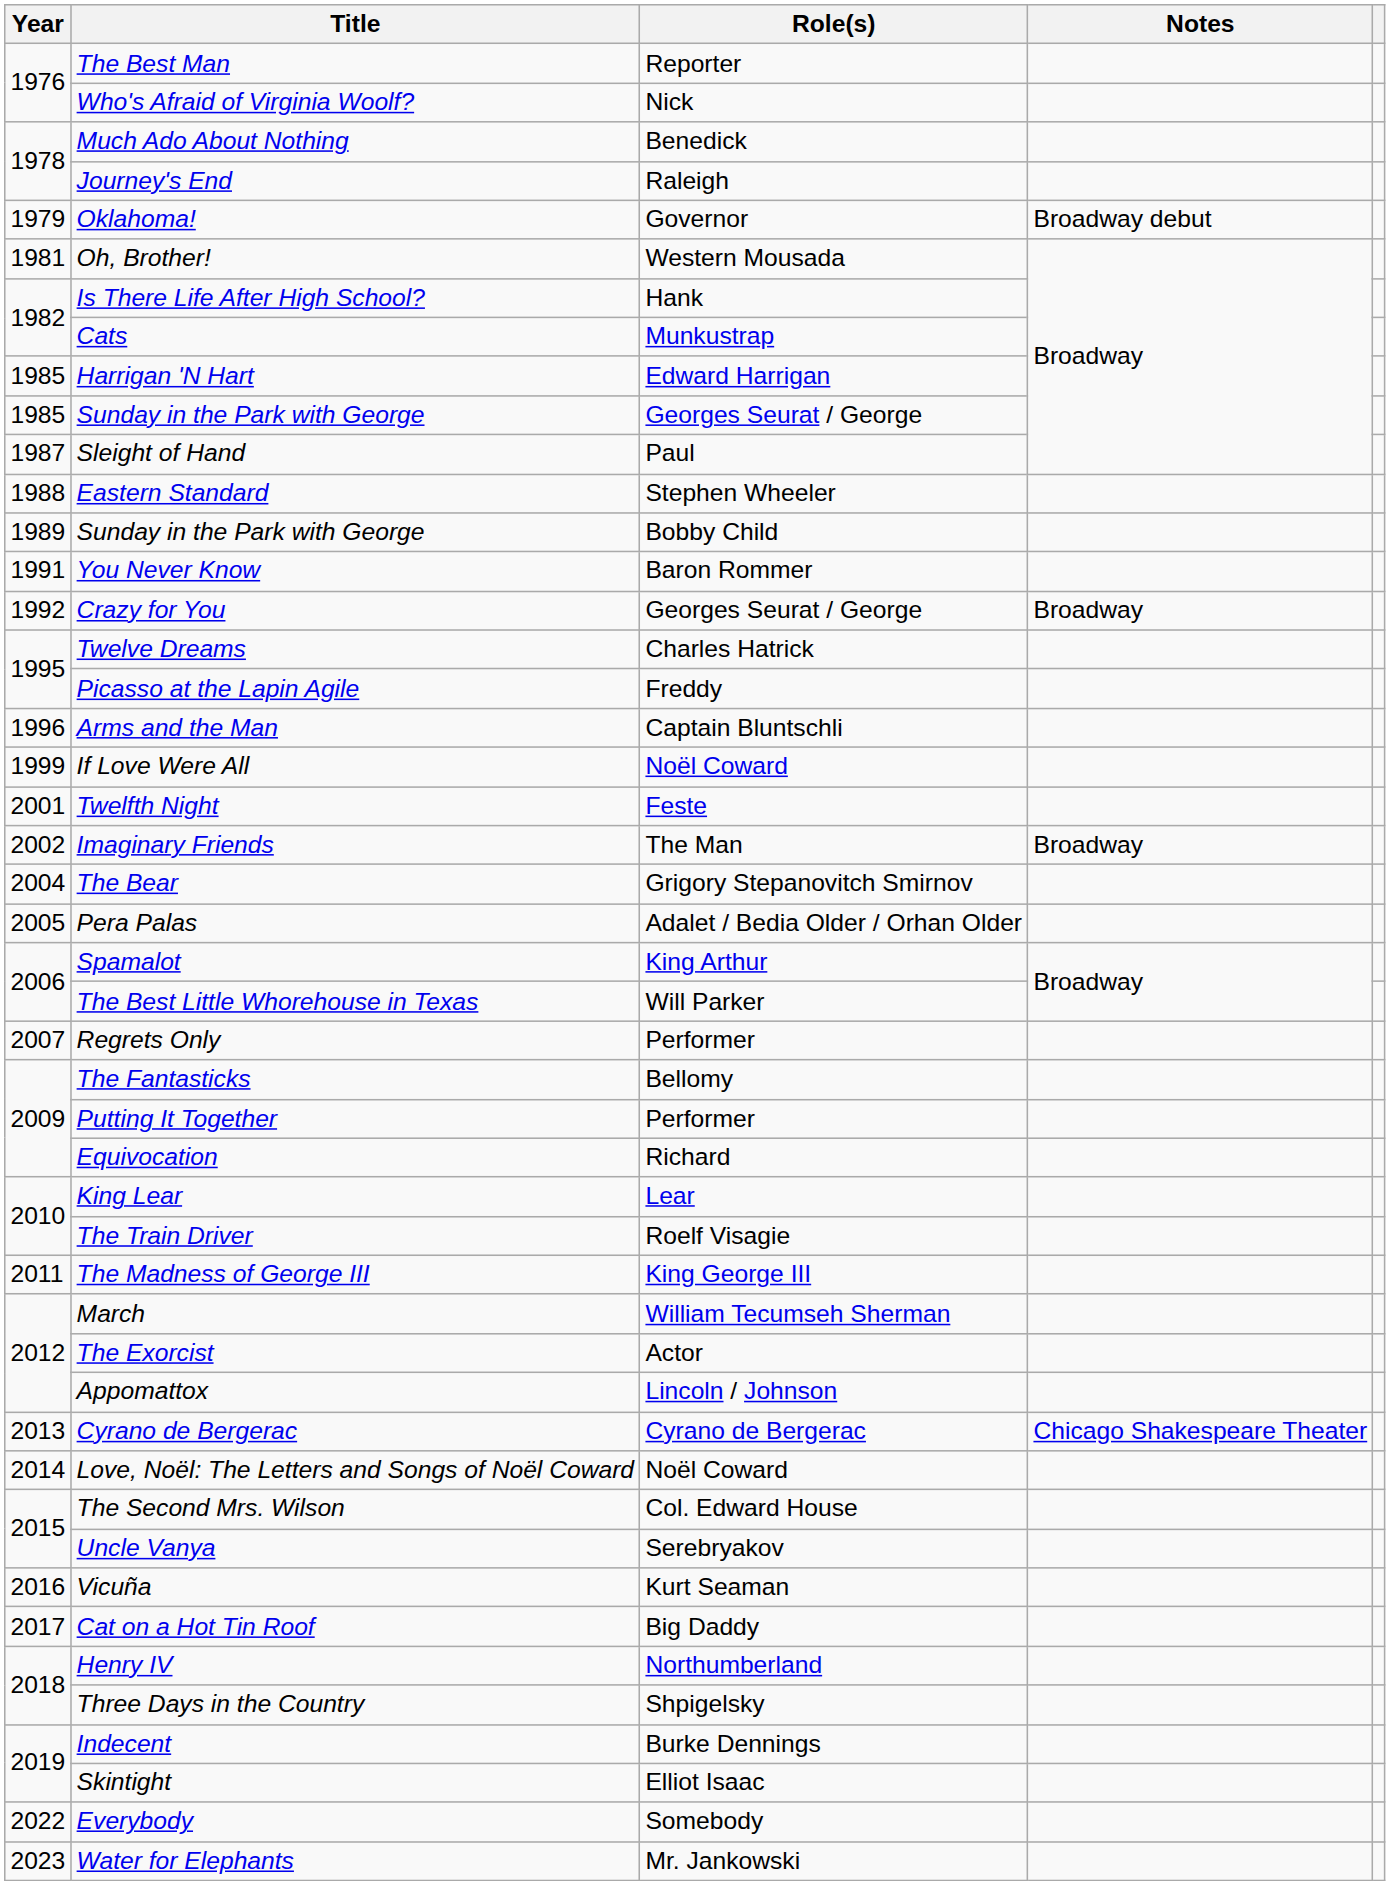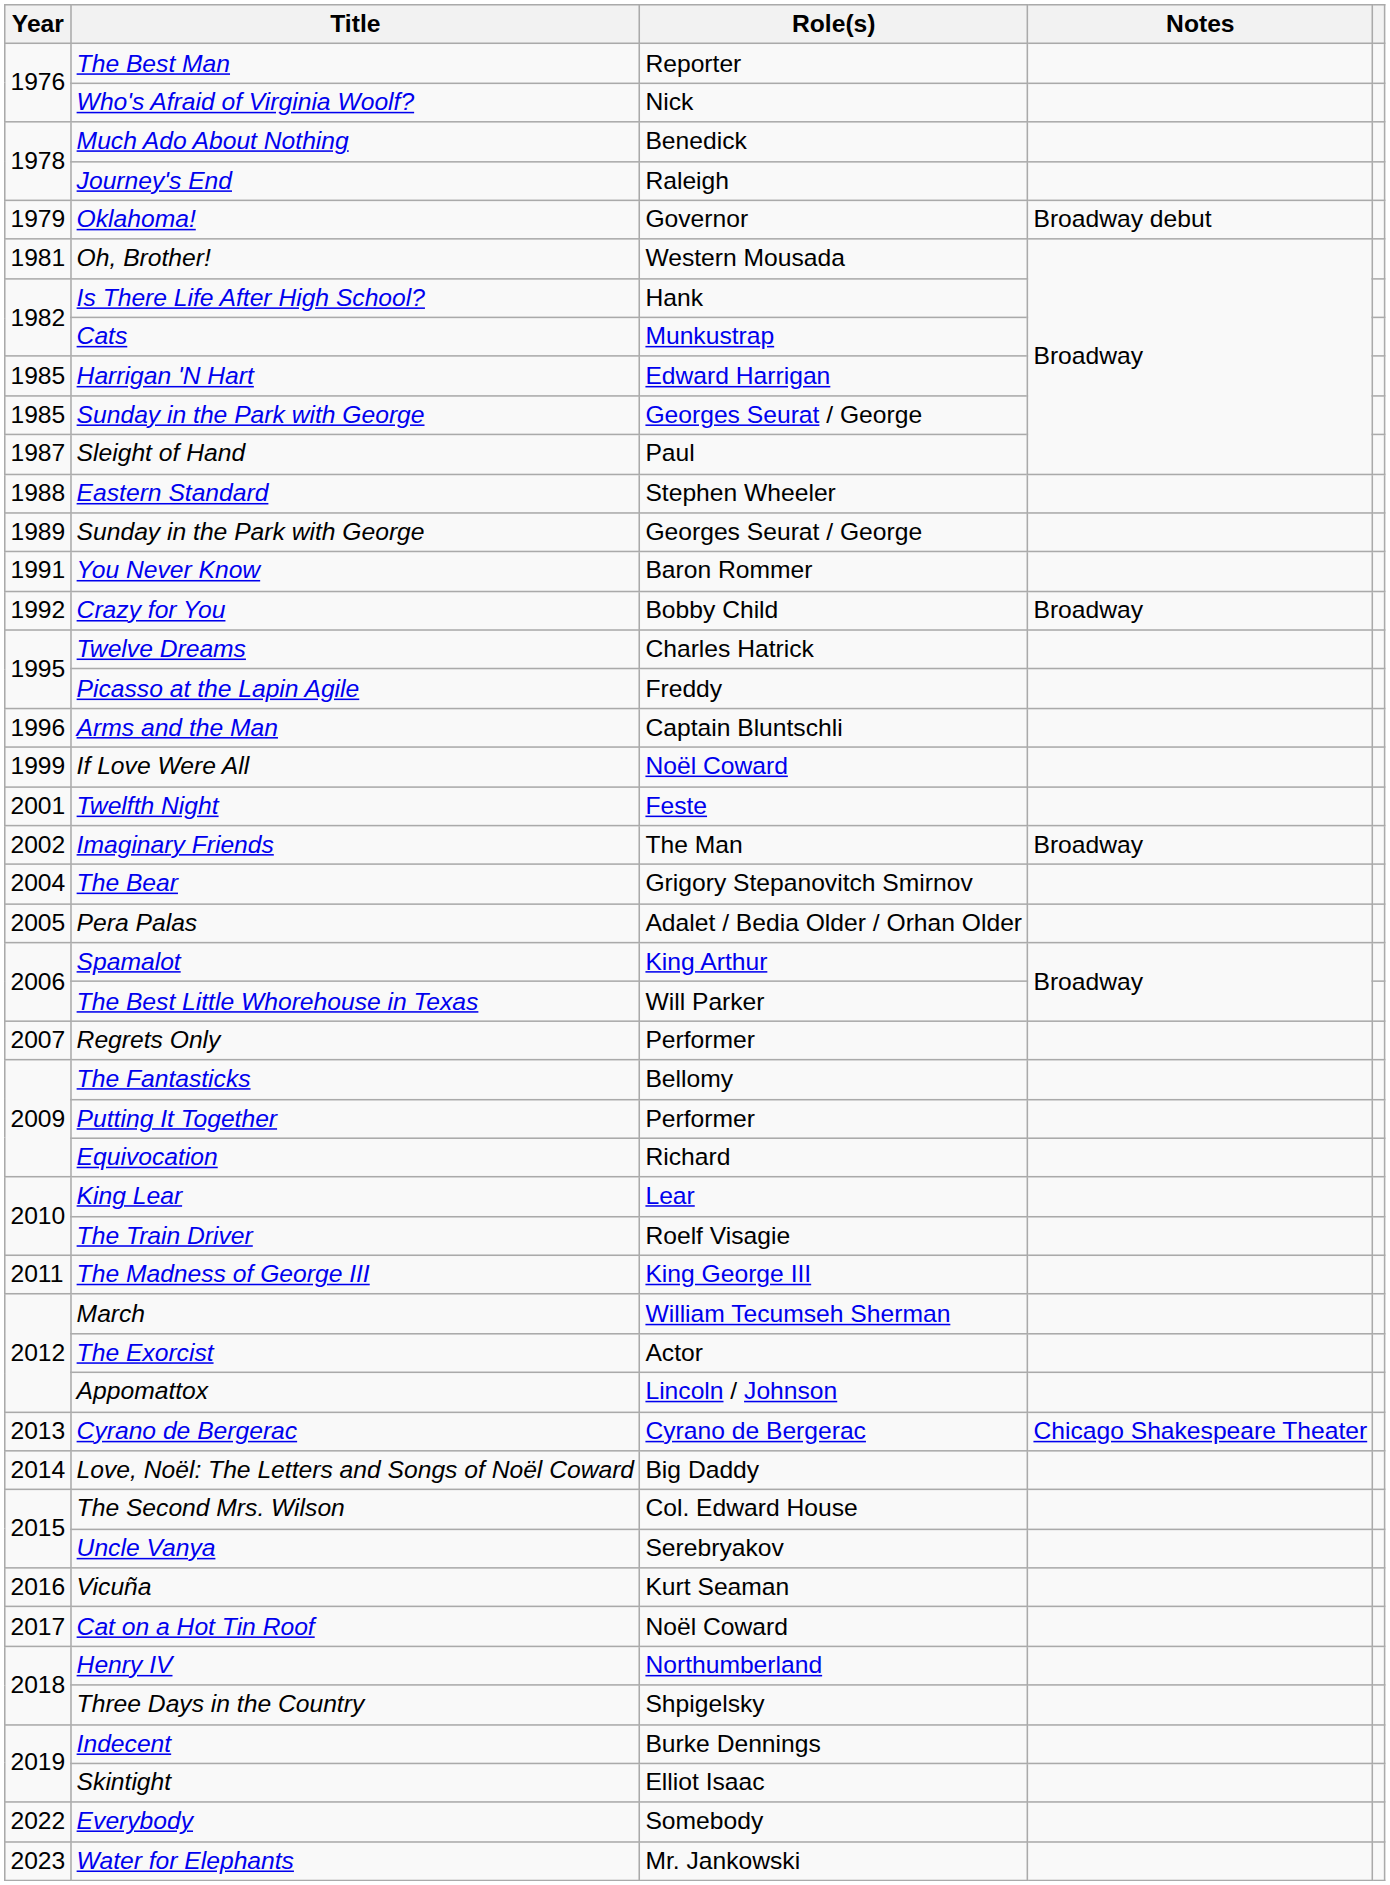(712, 532) Bobby Child -> (784, 532) Georges Seurat / George
(784, 610) Georges Seurat / George -> (712, 610) Bobby Child
(717, 1469) Noël Coward -> (702, 1469) Big Daddy
(702, 1626) Big Daddy -> (717, 1626) Noël Coward
